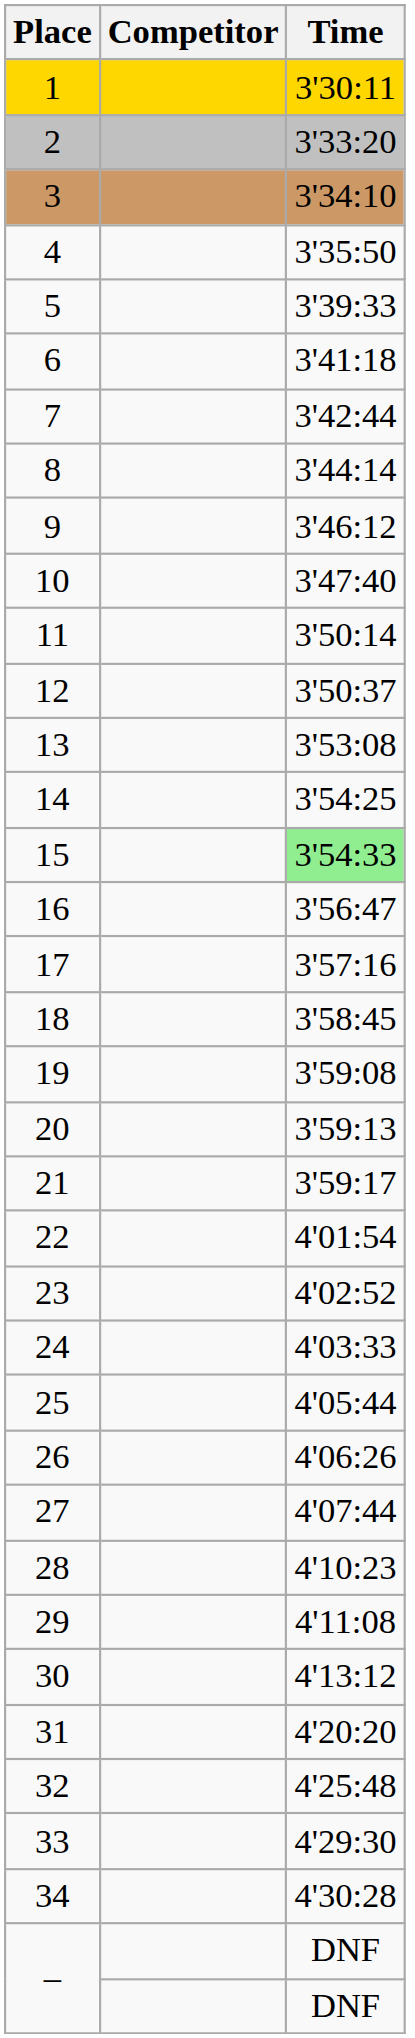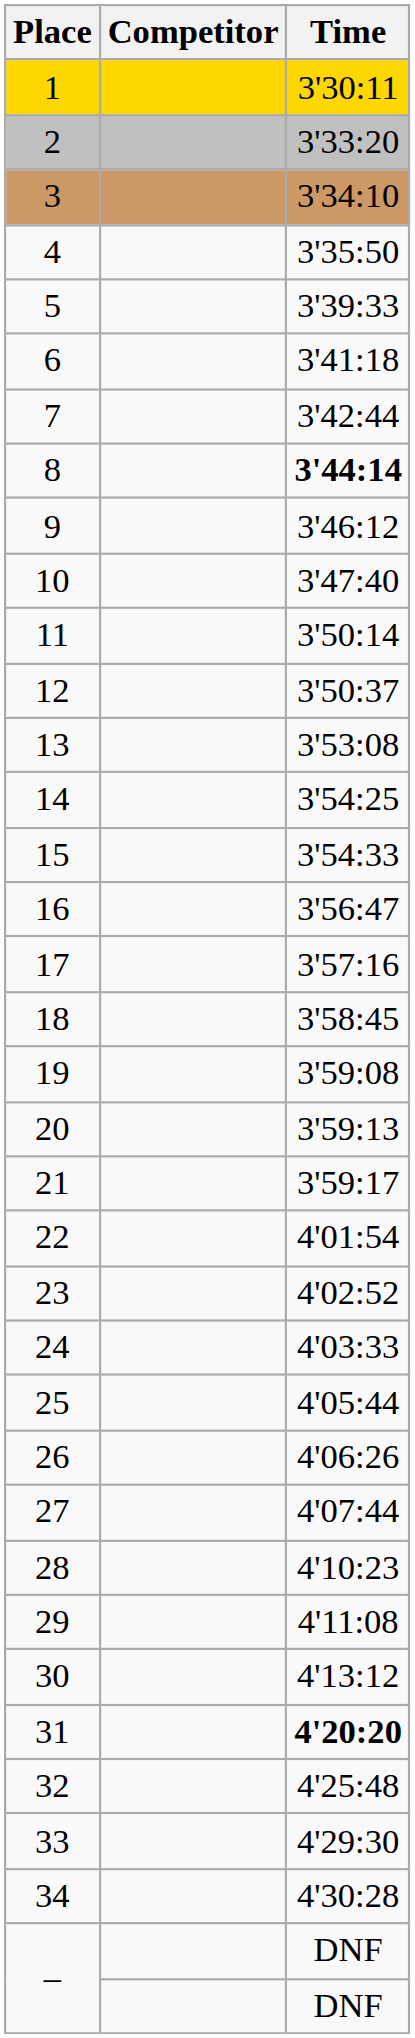(346, 470) normal -> (348, 470) bold
(346, 854) lightgreen background -> (348, 854) no background
(346, 1731) normal -> (348, 1731) bold
